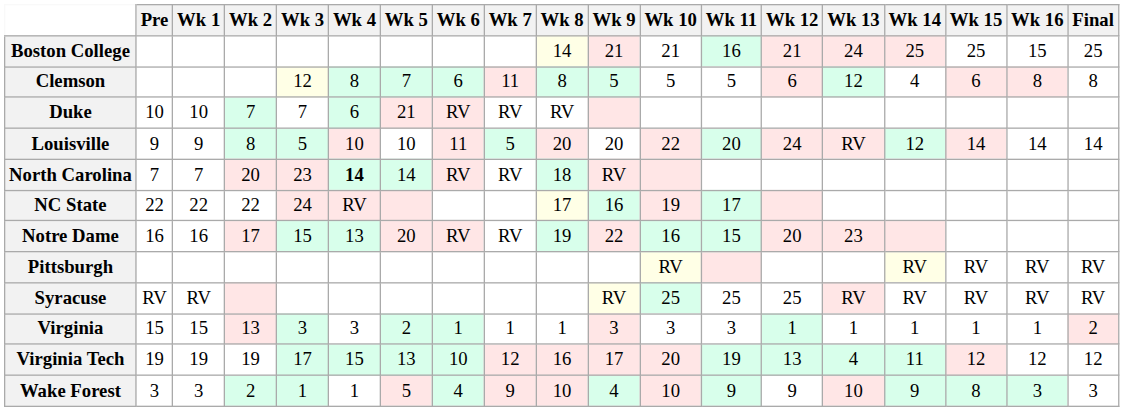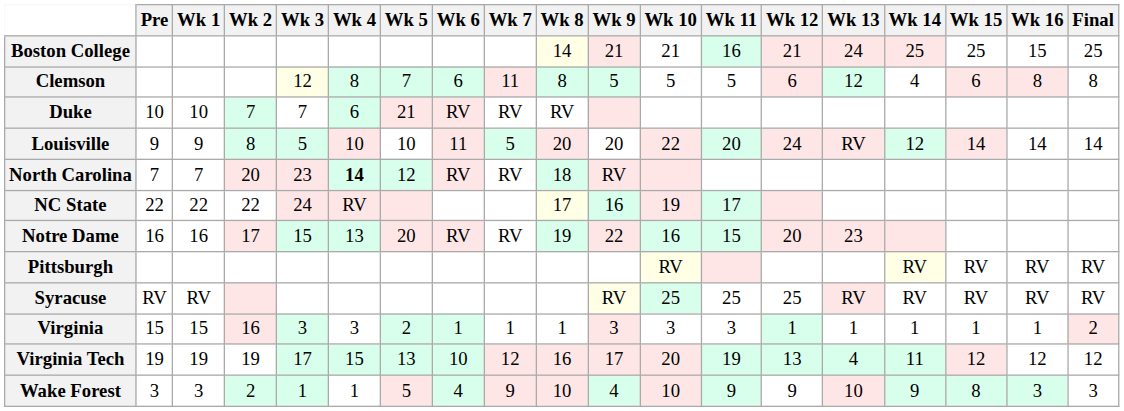(406, 174) 14 -> (406, 174) 12
(251, 329) 13 -> (251, 329) 16
